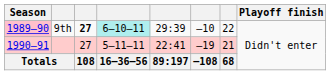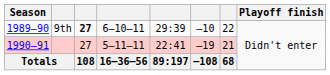(28, 29) pink background -> (28, 29) no background
(124, 29) paleturquoise background -> (124, 29) no background
